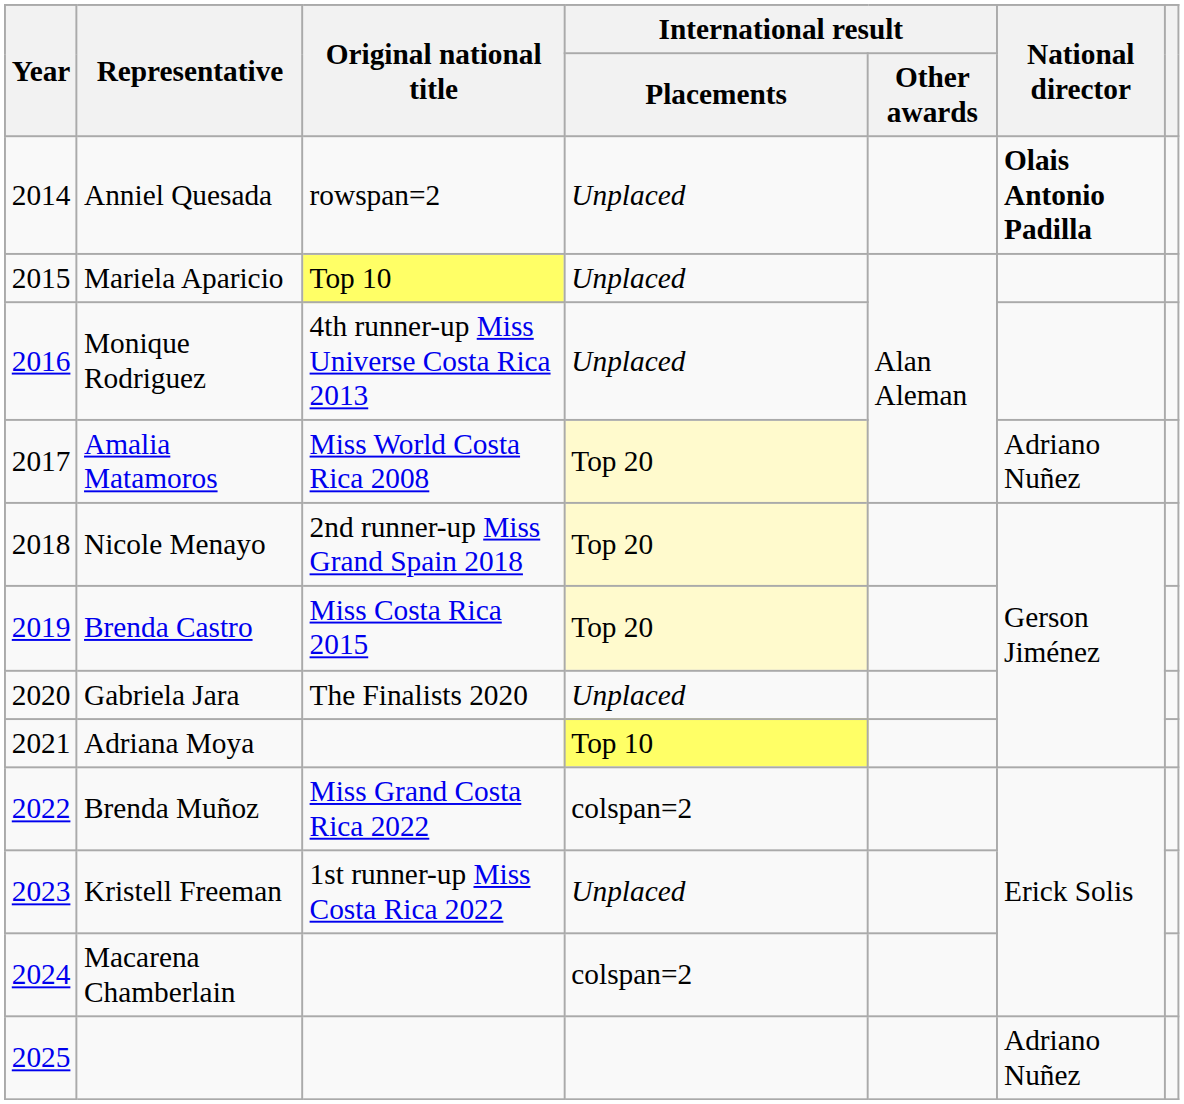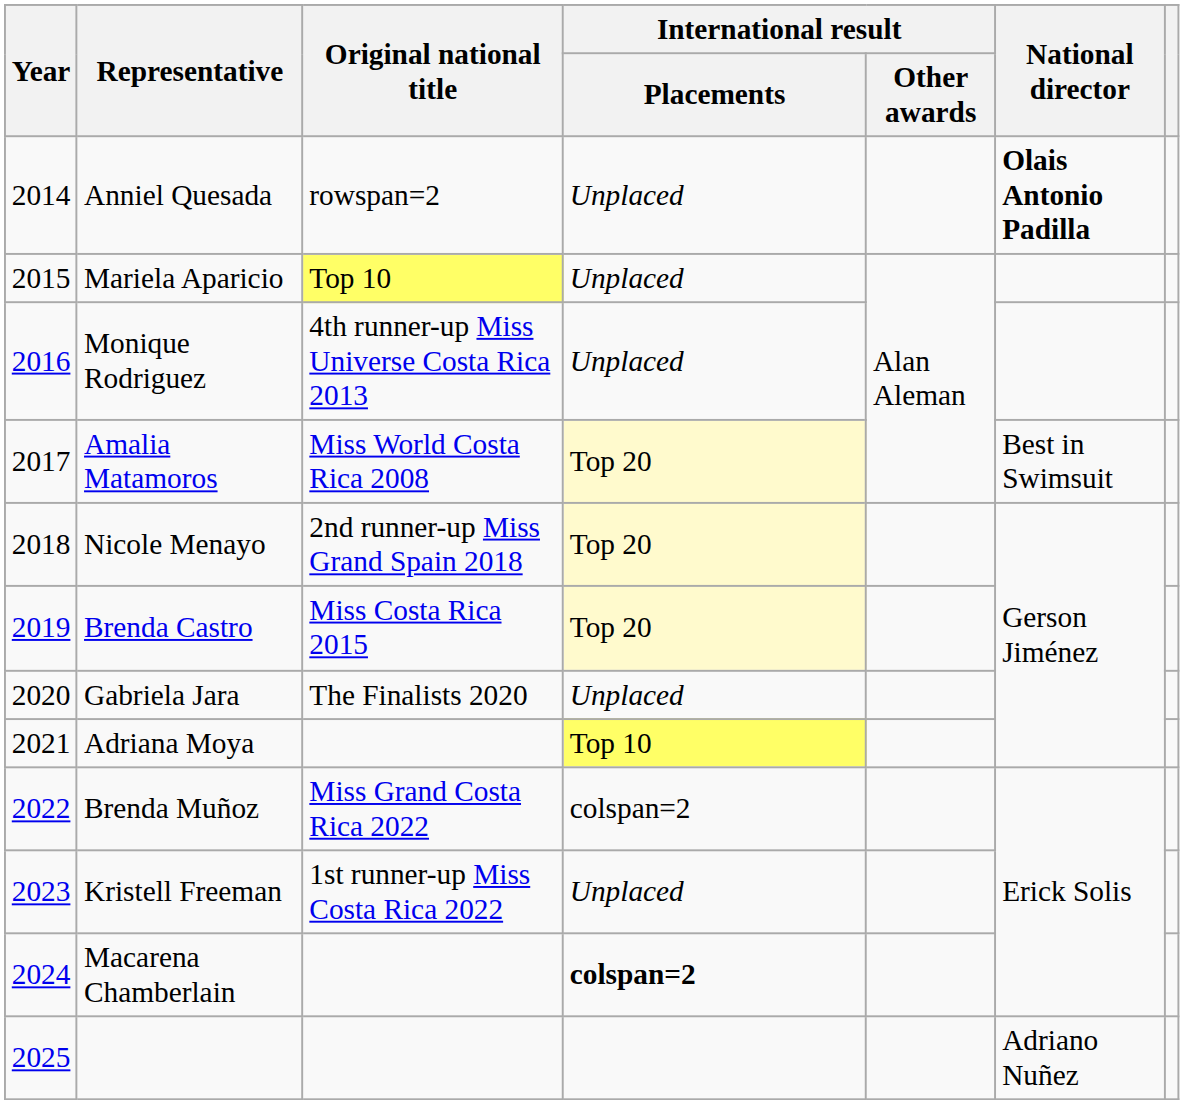(1052, 461) Adriano Nuñez -> (1058, 461) Best in Swimsuit
(632, 974) normal -> (633, 974) bold
